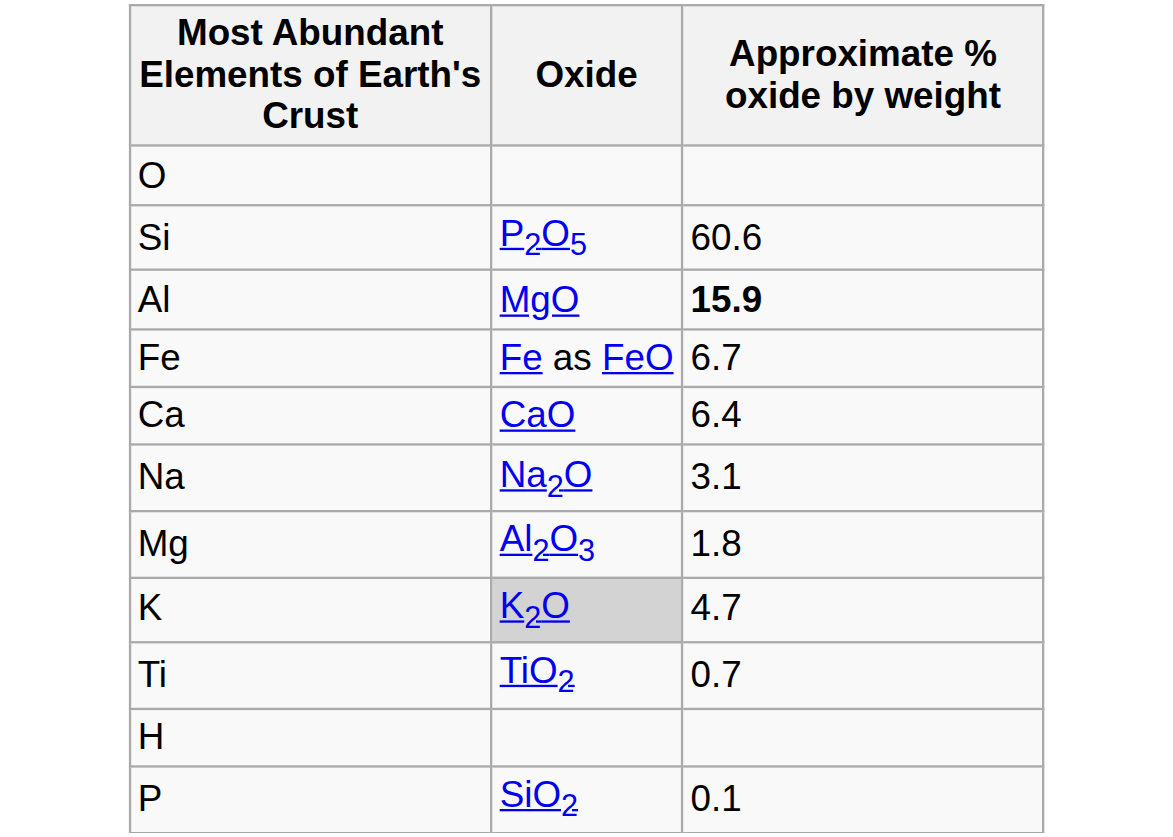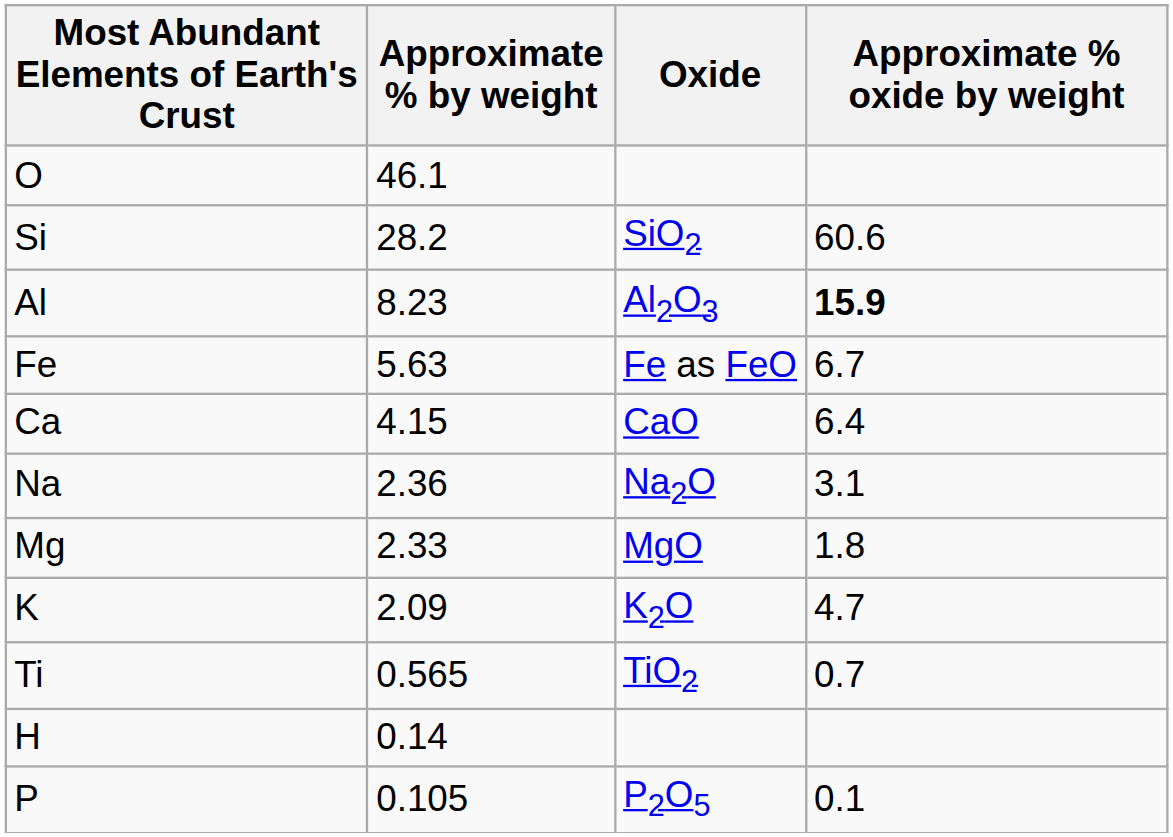+ column: (491, 75)
(543, 238) P2O5 -> (662, 238) SiO2
(540, 298) MgO -> (671, 303) Al2O3
(547, 544) Al2O3 -> (663, 547) MgO
(535, 610) lightgrey background -> (658, 610) no background
(539, 799) SiO2 -> (667, 799) P2O5
